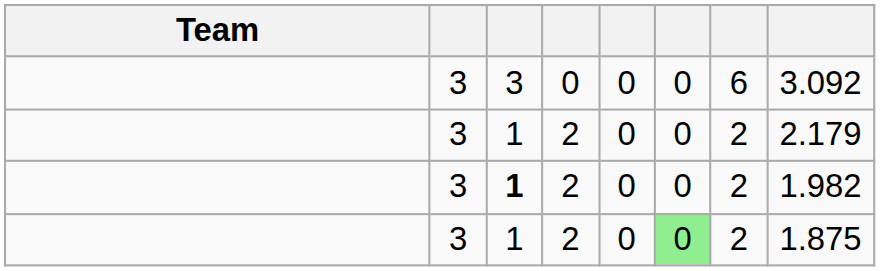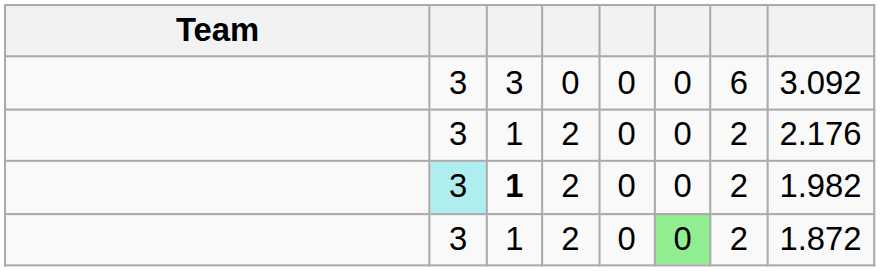(821, 134) 2.179 -> (821, 134) 2.176
(458, 186) no background -> (458, 186) paleturquoise background
(821, 238) 1.875 -> (821, 238) 1.872
